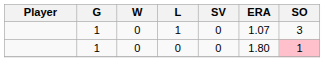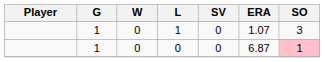(259, 48) 1.80 -> (259, 48) 6.87
